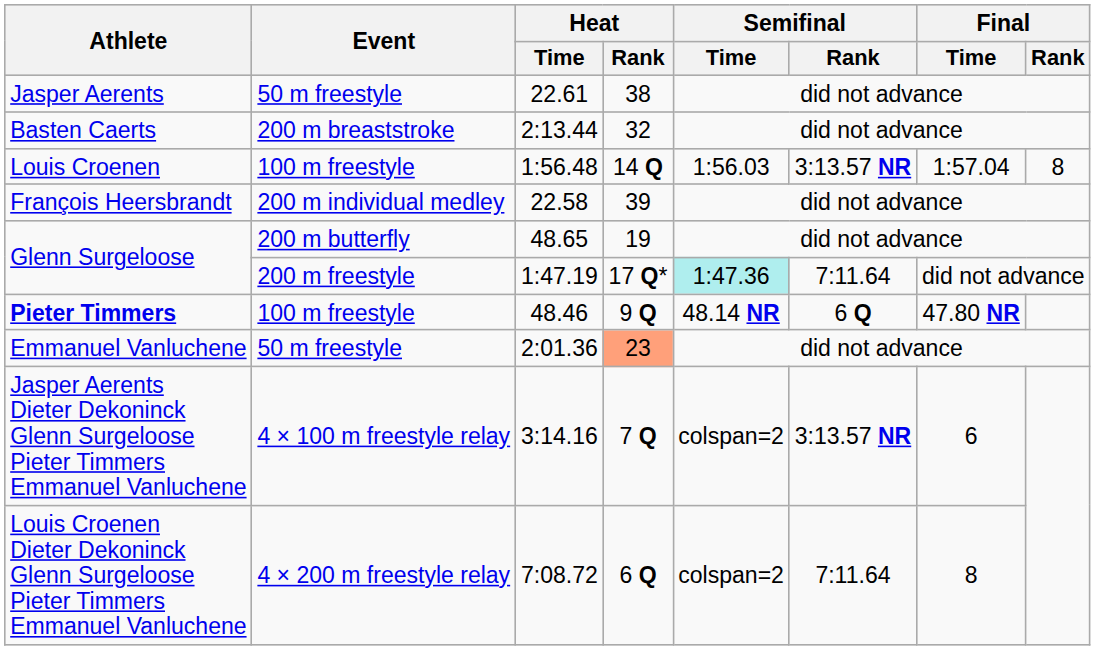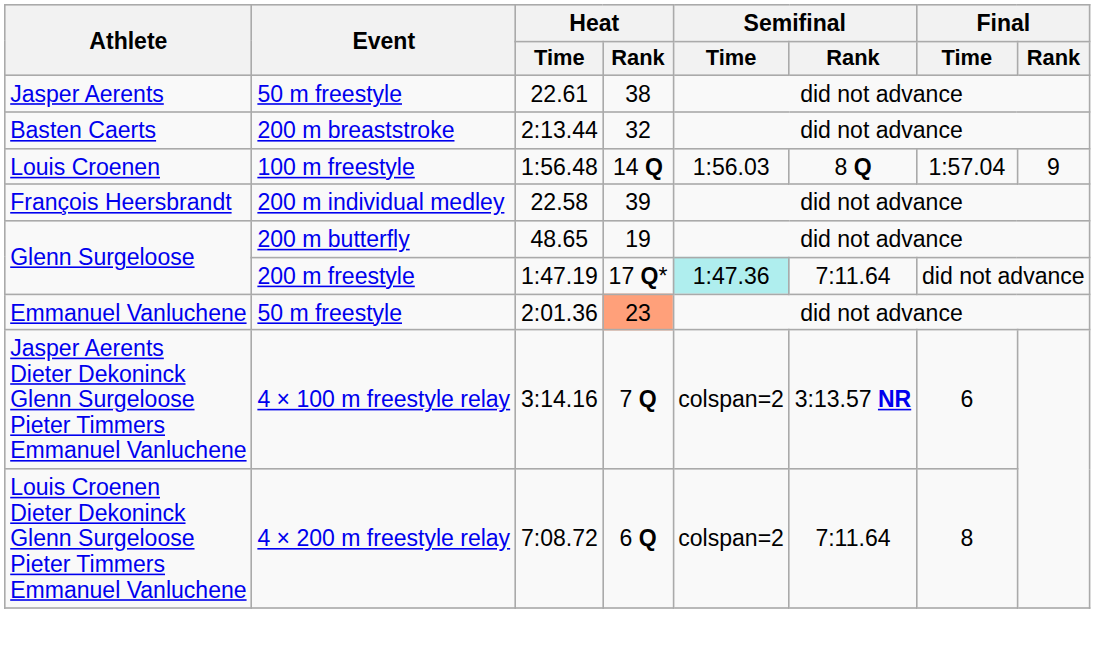(853, 167) 3:13.57 NR -> (853, 167) 8 Q
(1058, 167) 8 -> (1053, 167) 9
- row: (93, 313)
